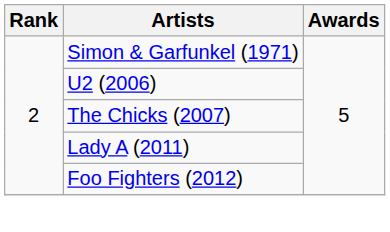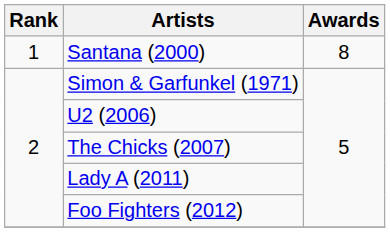+ row: (136, 52)
